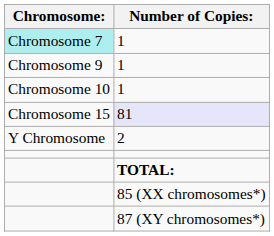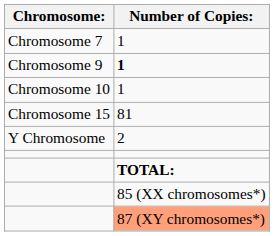(55, 41) paleturquoise background -> (55, 41) no background
(121, 65) normal -> (121, 65) bold
(125, 114) lavender background -> (125, 114) no background
(191, 218) no background -> (191, 218) lightsalmon background
